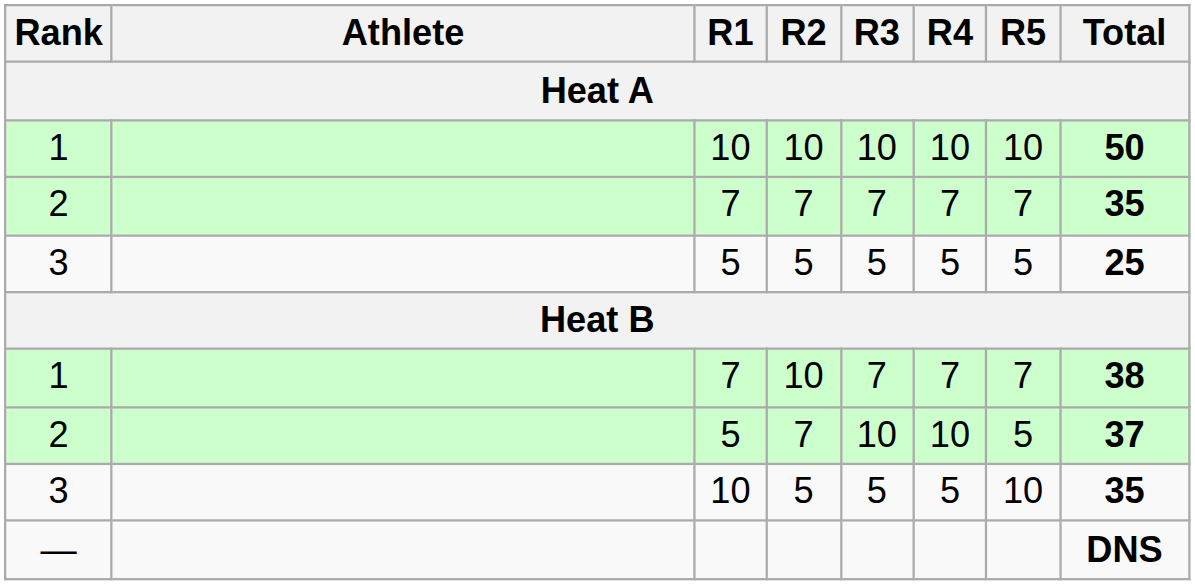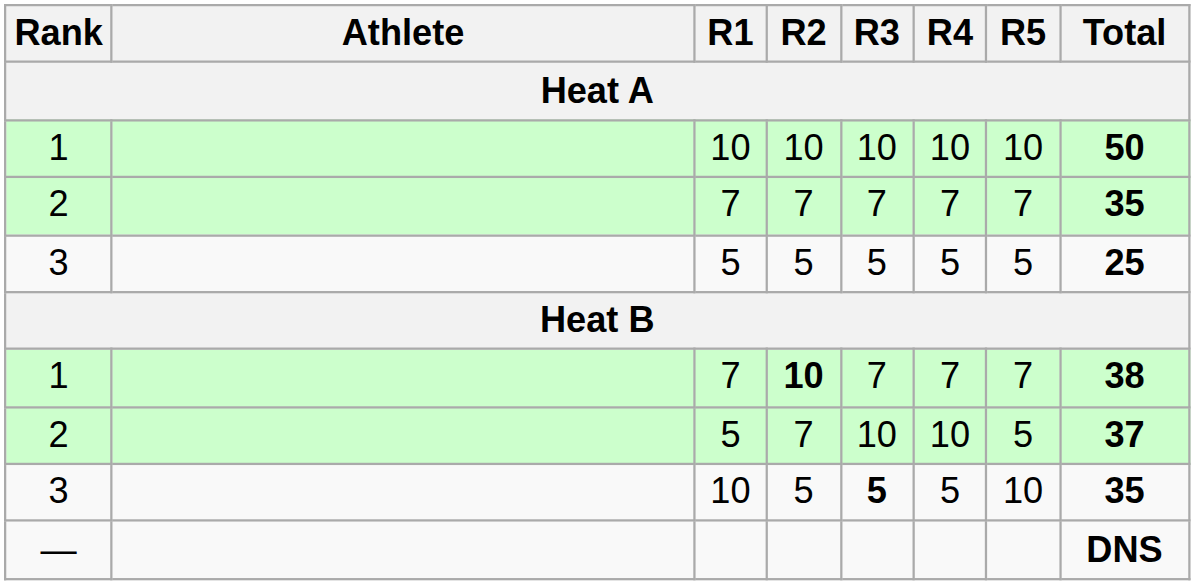(804, 377) normal -> (804, 377) bold
(877, 491) normal -> (877, 491) bold
